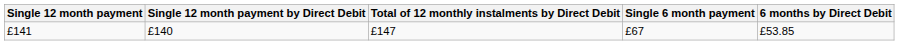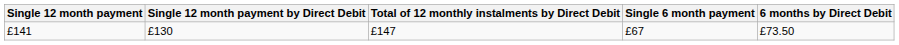(160, 31) £140 -> (160, 31) £130
(777, 31) £53.85 -> (777, 31) £73.50
